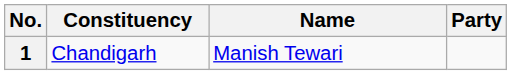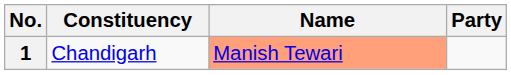(278, 52) no background -> (278, 52) lightsalmon background
